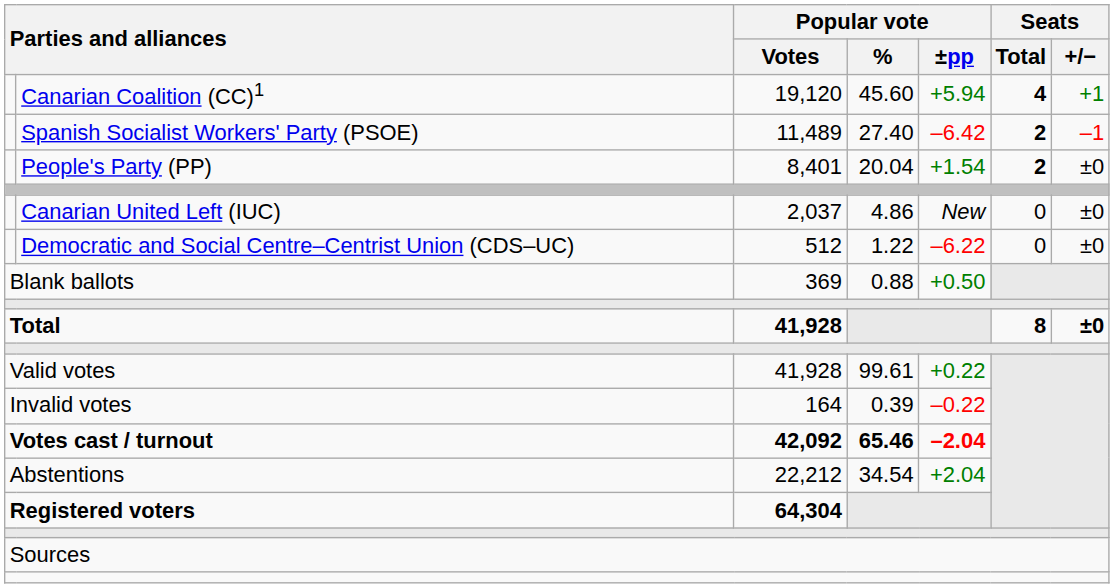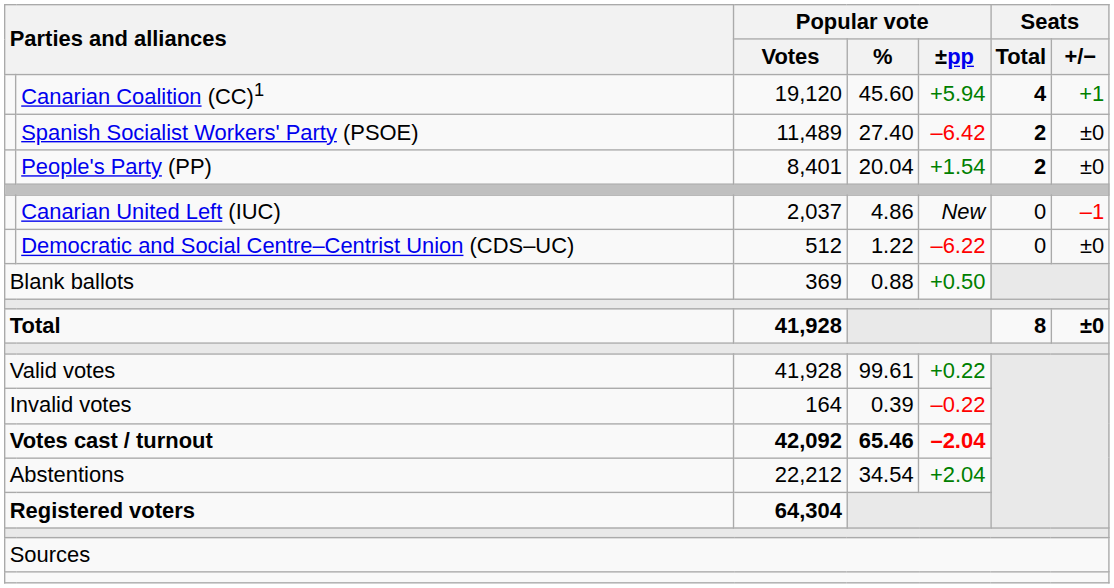(1092, 132) –1 -> (1092, 132) ±0
(1092, 211) ±0 -> (1092, 211) –1
